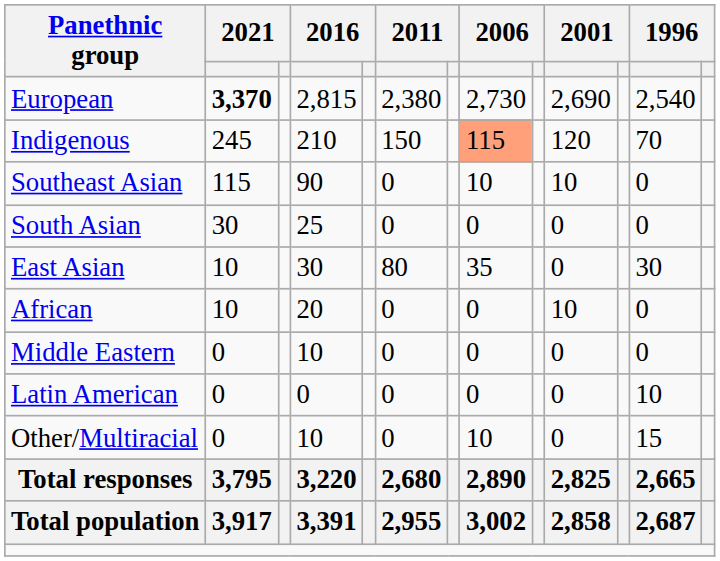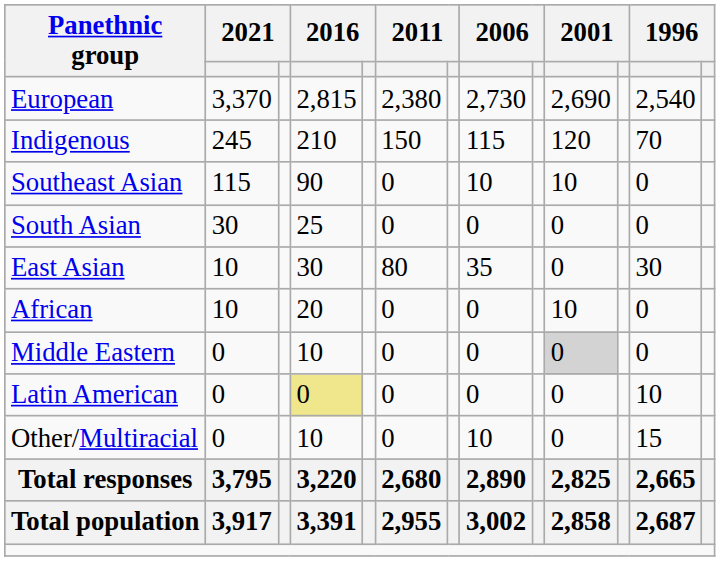(242, 98) bold -> (242, 98) normal
(485, 140) lightsalmon background -> (485, 140) no background
(557, 352) no background -> (557, 352) lightgrey background
(303, 394) no background -> (303, 394) khaki background
